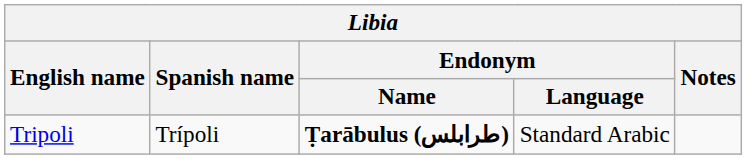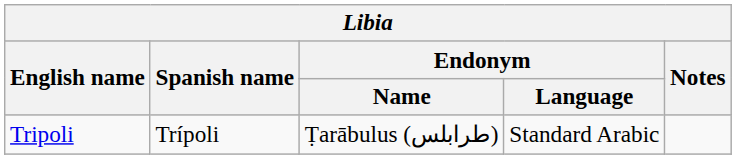(407, 134) bold -> (402, 134) normal
